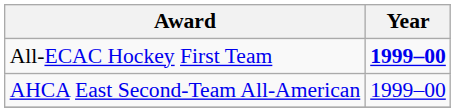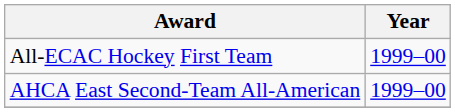(408, 55) bold -> (408, 55) normal
